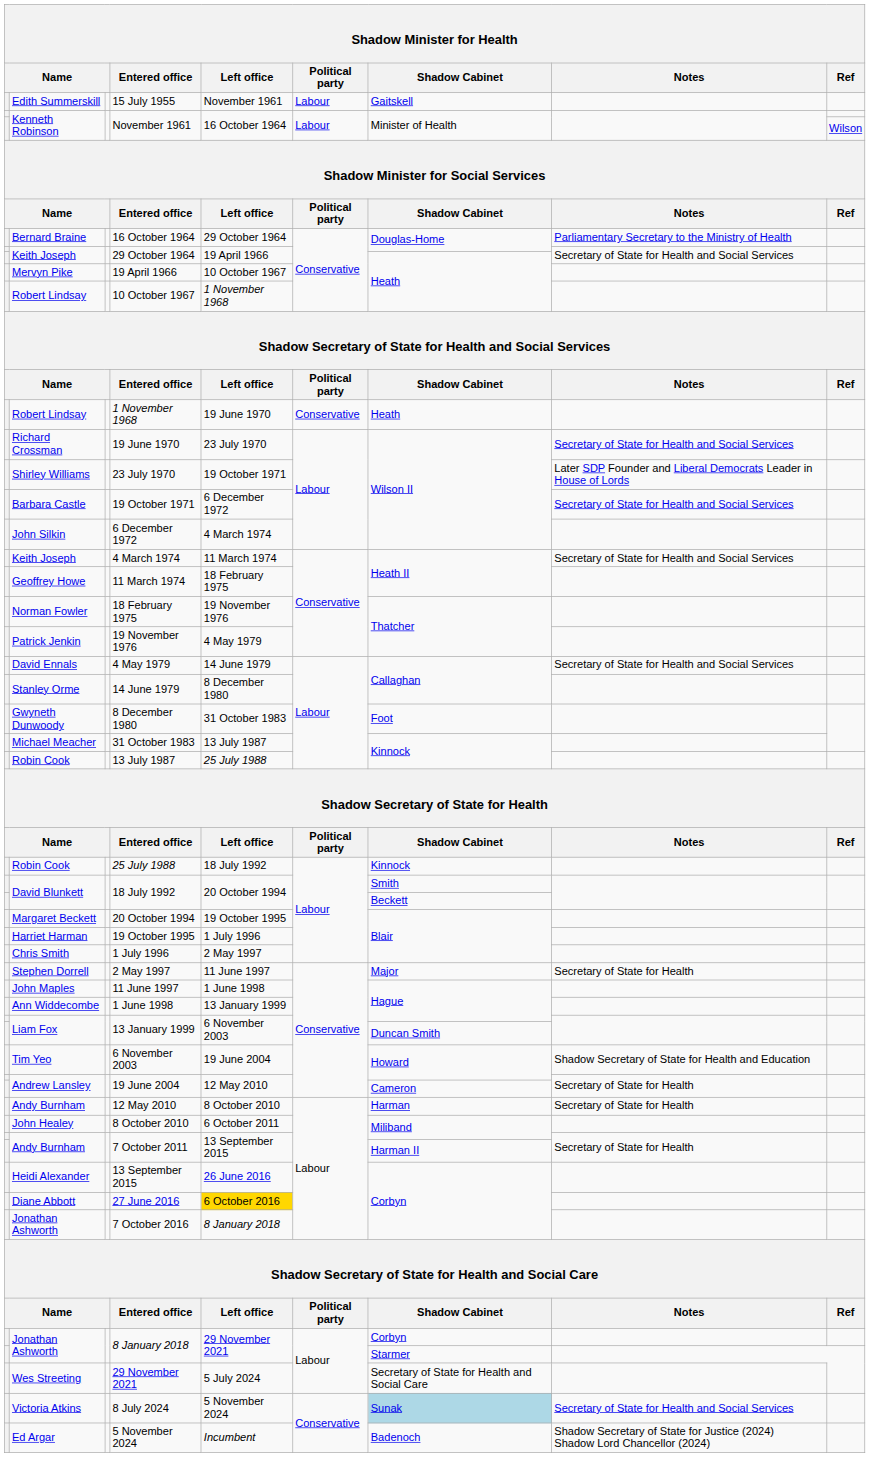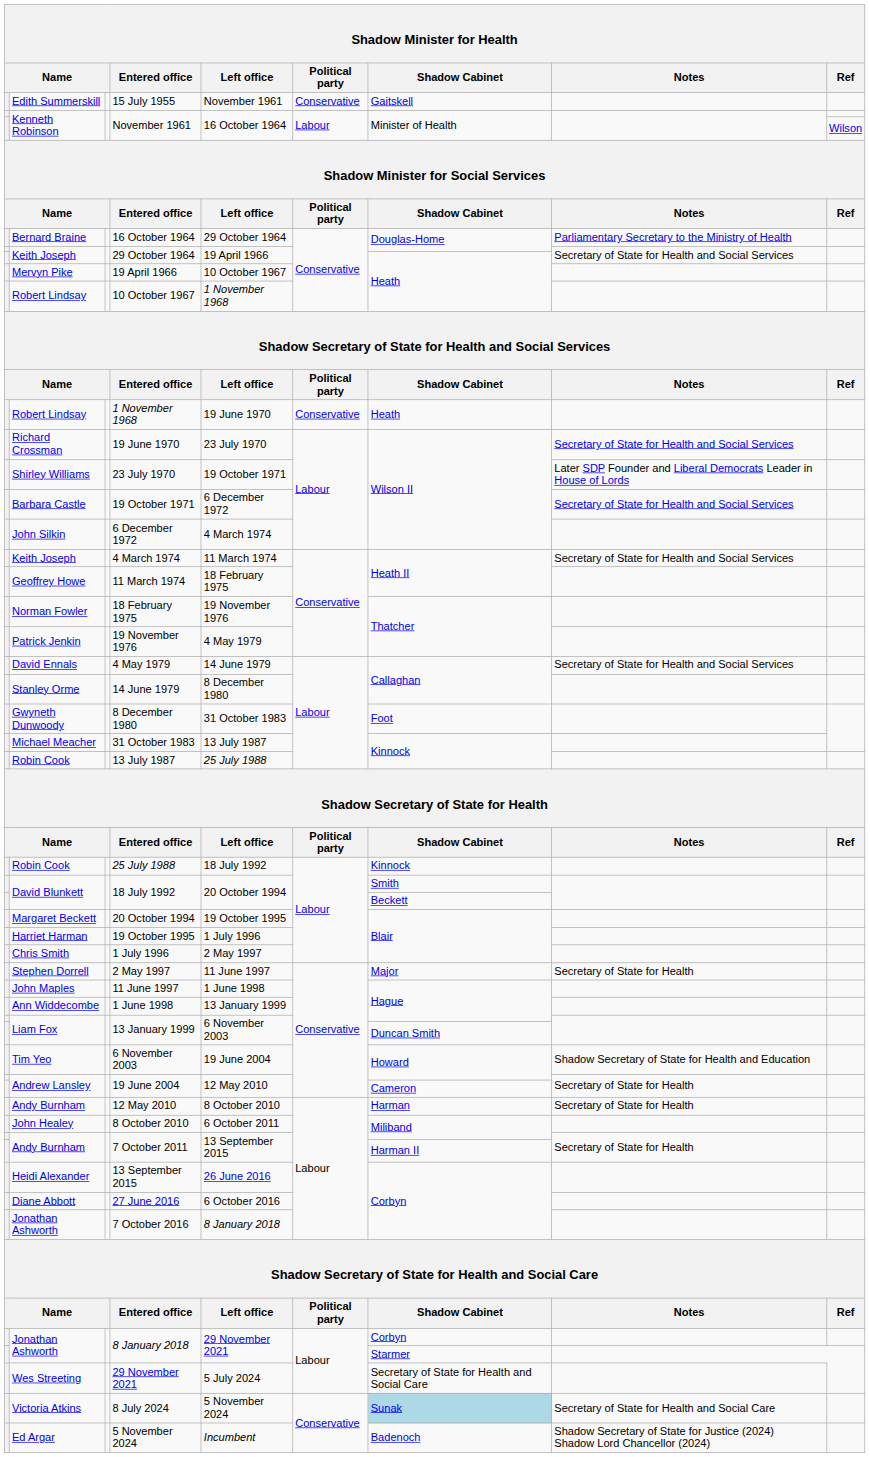(312, 101) Labour -> (327, 101) Conservative
(242, 1201) gold background -> (242, 1201) no background
(674, 1408) Secretary of State for Health and Social Services -> (665, 1408) Secretary of State for Health and Social Care
